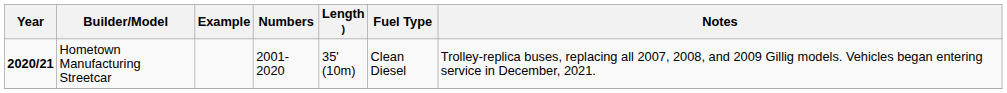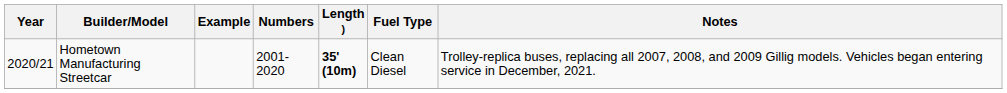(30, 63) bold -> (30, 63) normal
(339, 63) normal -> (339, 63) bold
